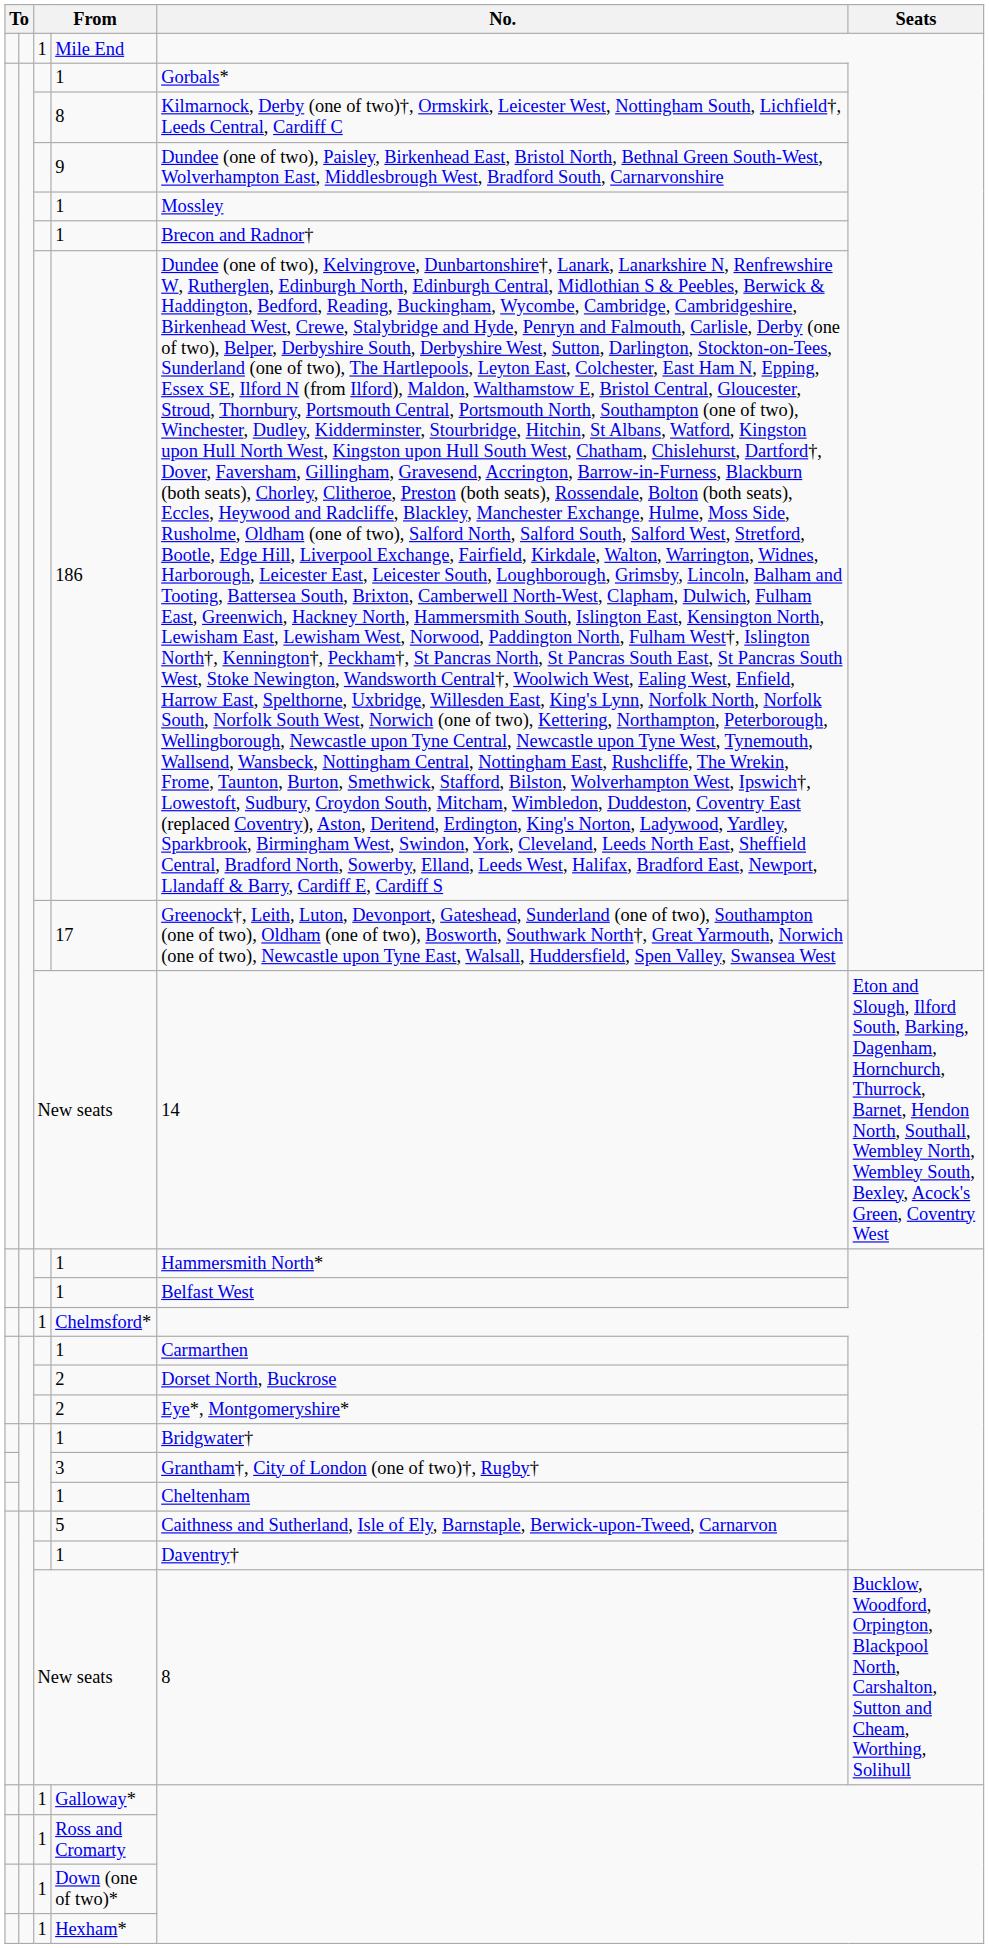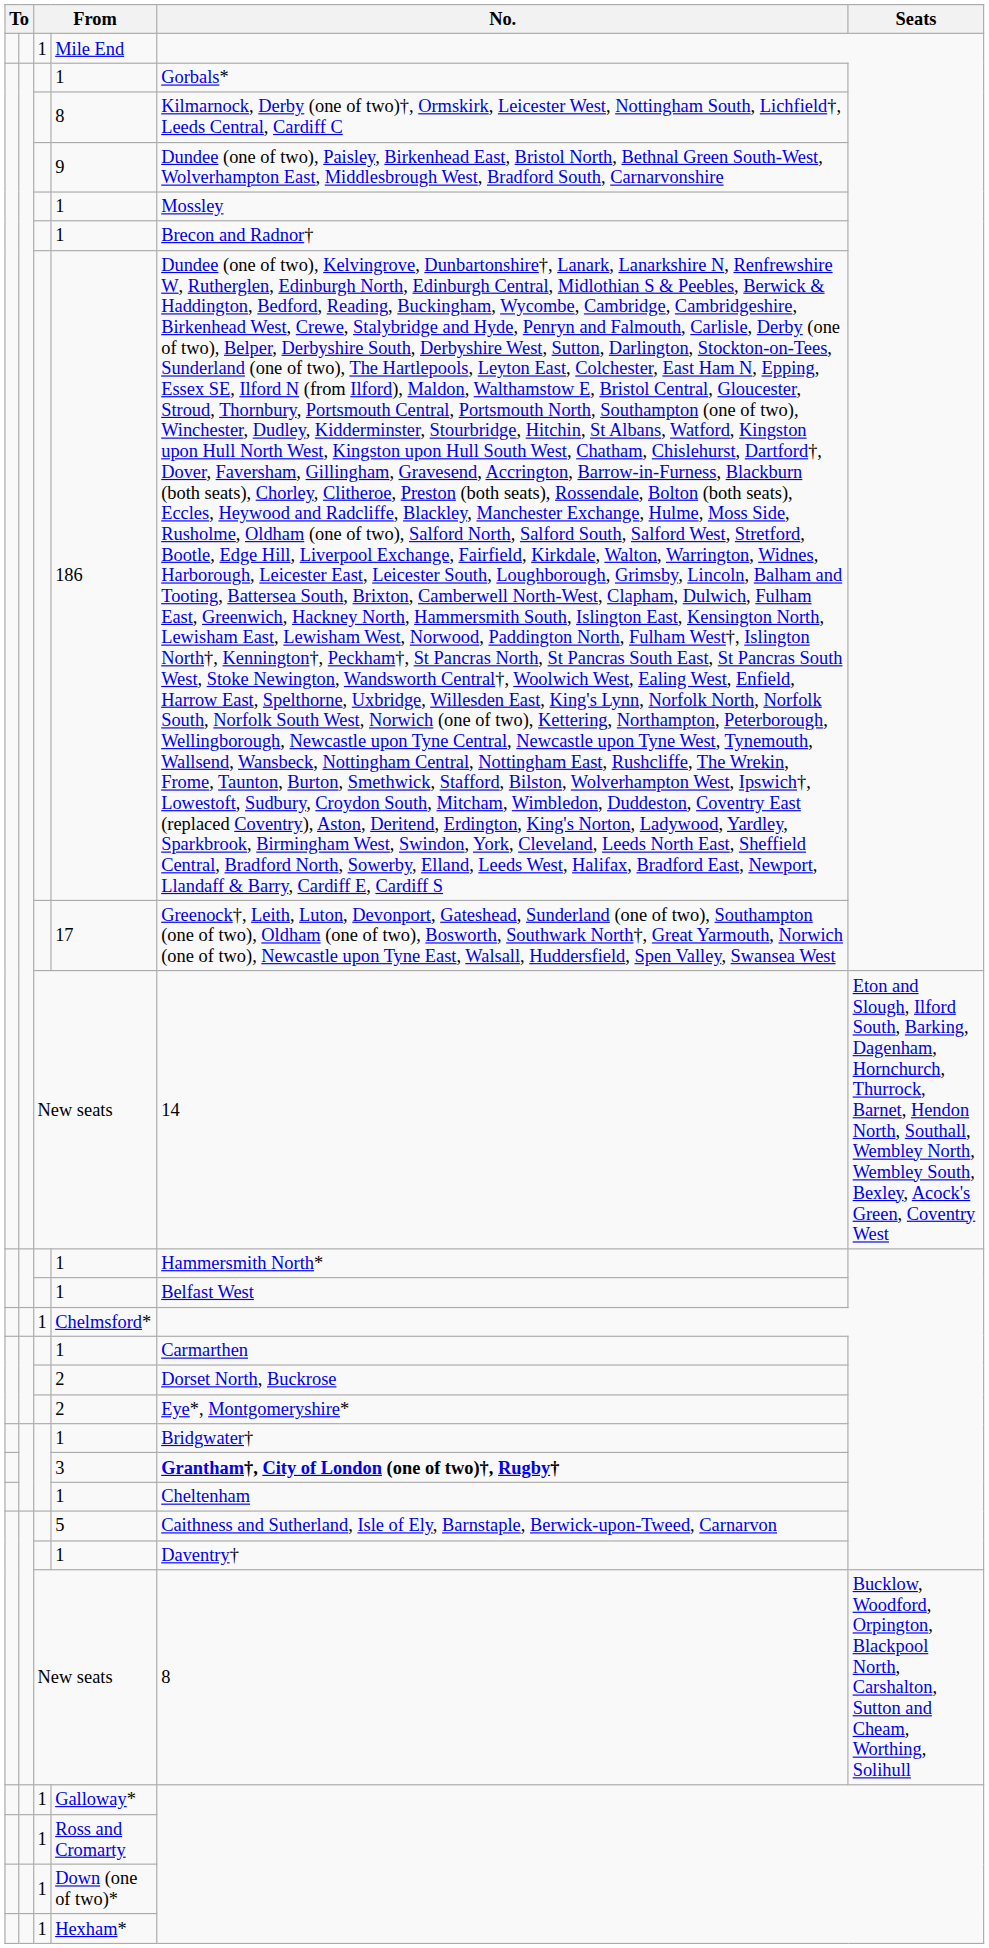(350, 1467) normal -> (360, 1467) bold
